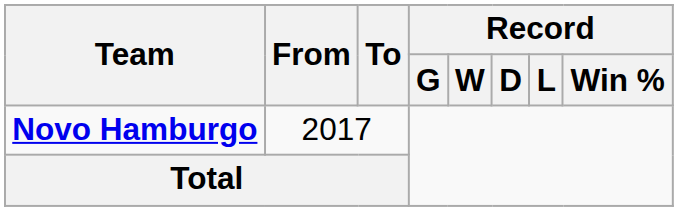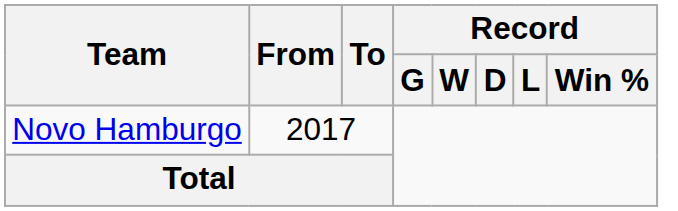(135, 129) bold -> (127, 129) normal
